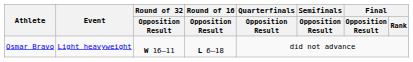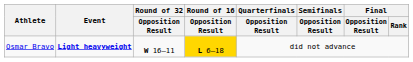(95, 46) normal -> (95, 46) bold
(211, 50) no background -> (211, 50) gold background
